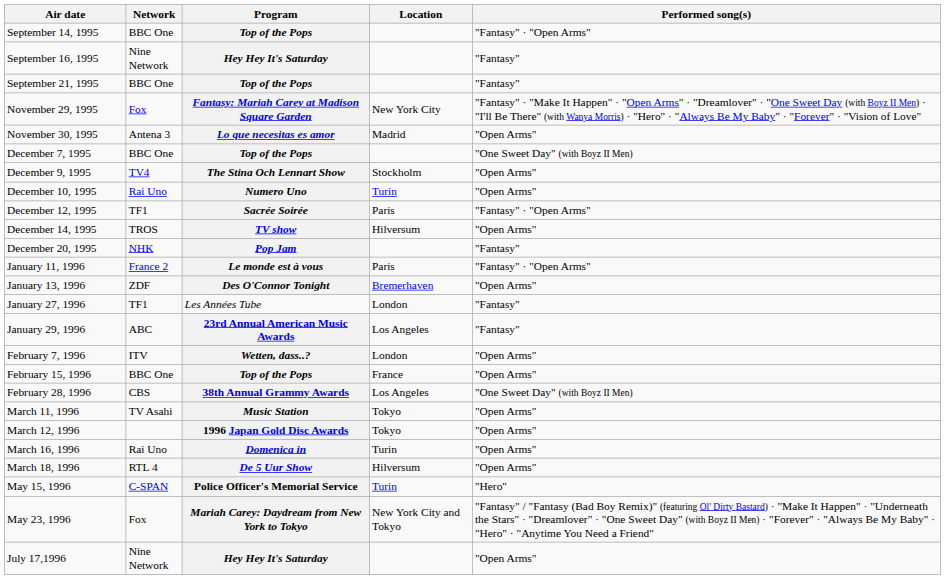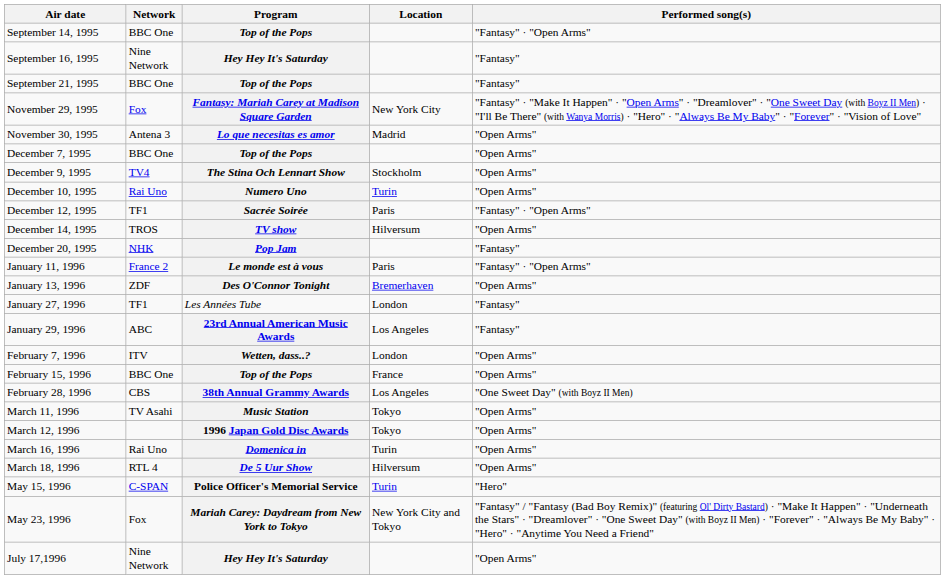(554, 153) "One Sweet Day" (with Boyz II Men) -> (506, 153) "Open Arms"
